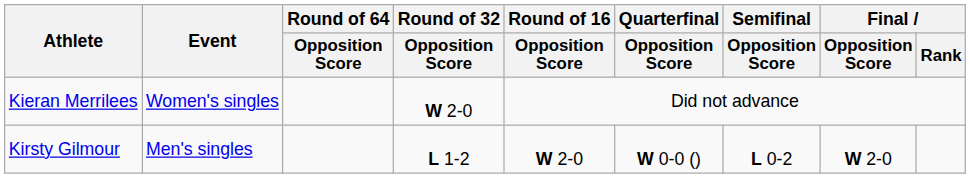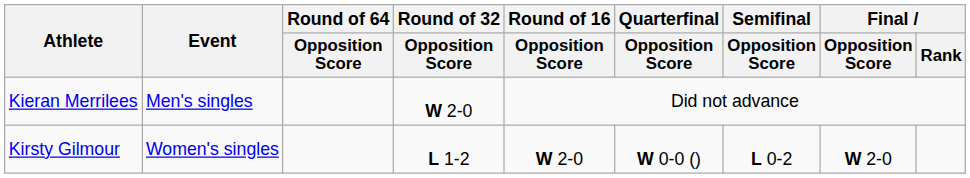(212, 102) Women's singles -> (199, 102) Men's singles
(199, 149) Men's singles -> (212, 149) Women's singles
